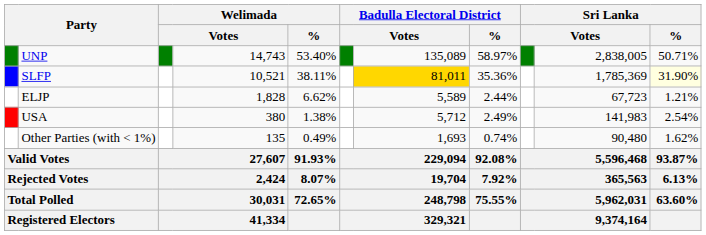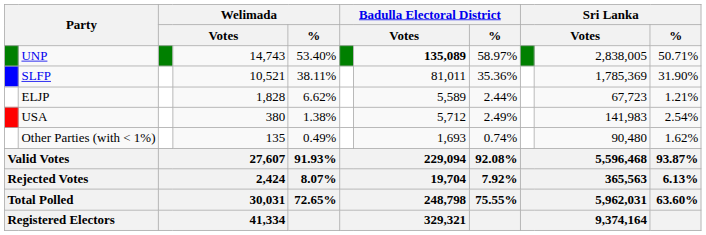(445, 55) normal -> (445, 55) bold
(449, 76) gold background -> (449, 76) no background
(678, 76) lightyellow background -> (678, 76) no background
